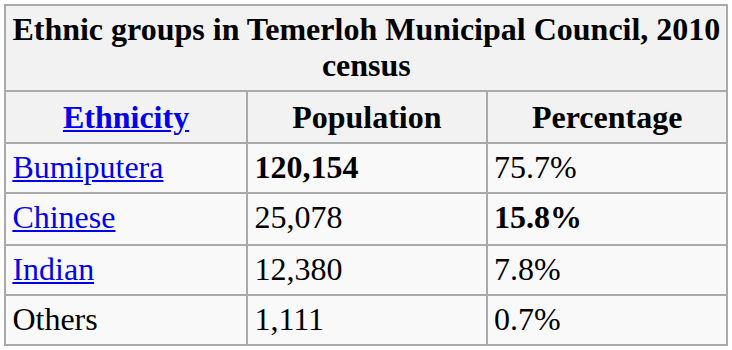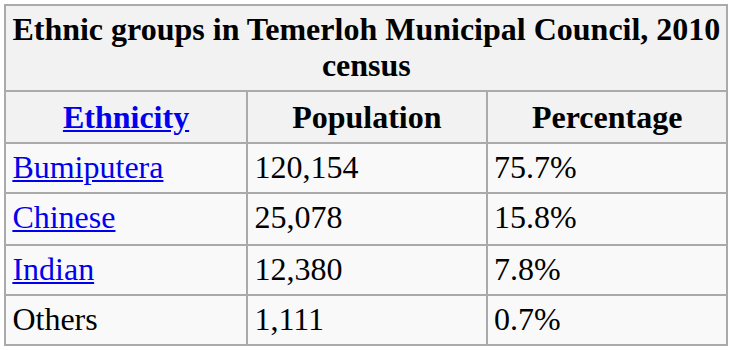(306, 167) bold -> (306, 167) normal
(538, 218) bold -> (535, 218) normal
